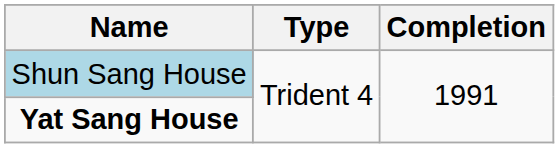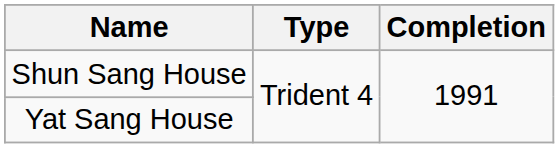(129, 73) lightblue background -> (129, 73) no background
(129, 119) bold -> (129, 119) normal
